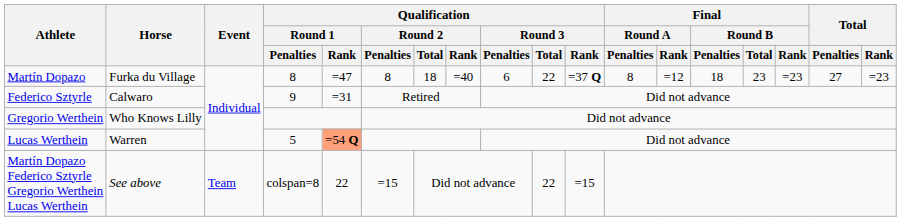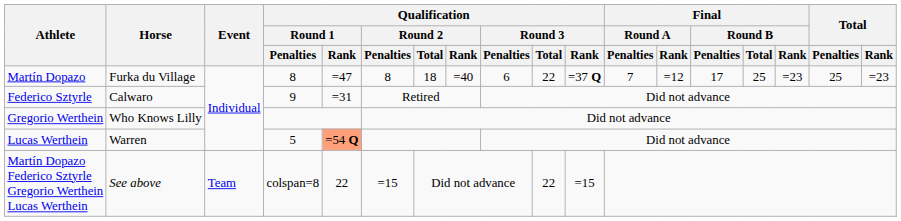(630, 76) 8 -> (630, 76) 7
(717, 76) 18 -> (717, 76) 17
(759, 76) 23 -> (759, 76) 25
(836, 76) 27 -> (836, 76) 25
